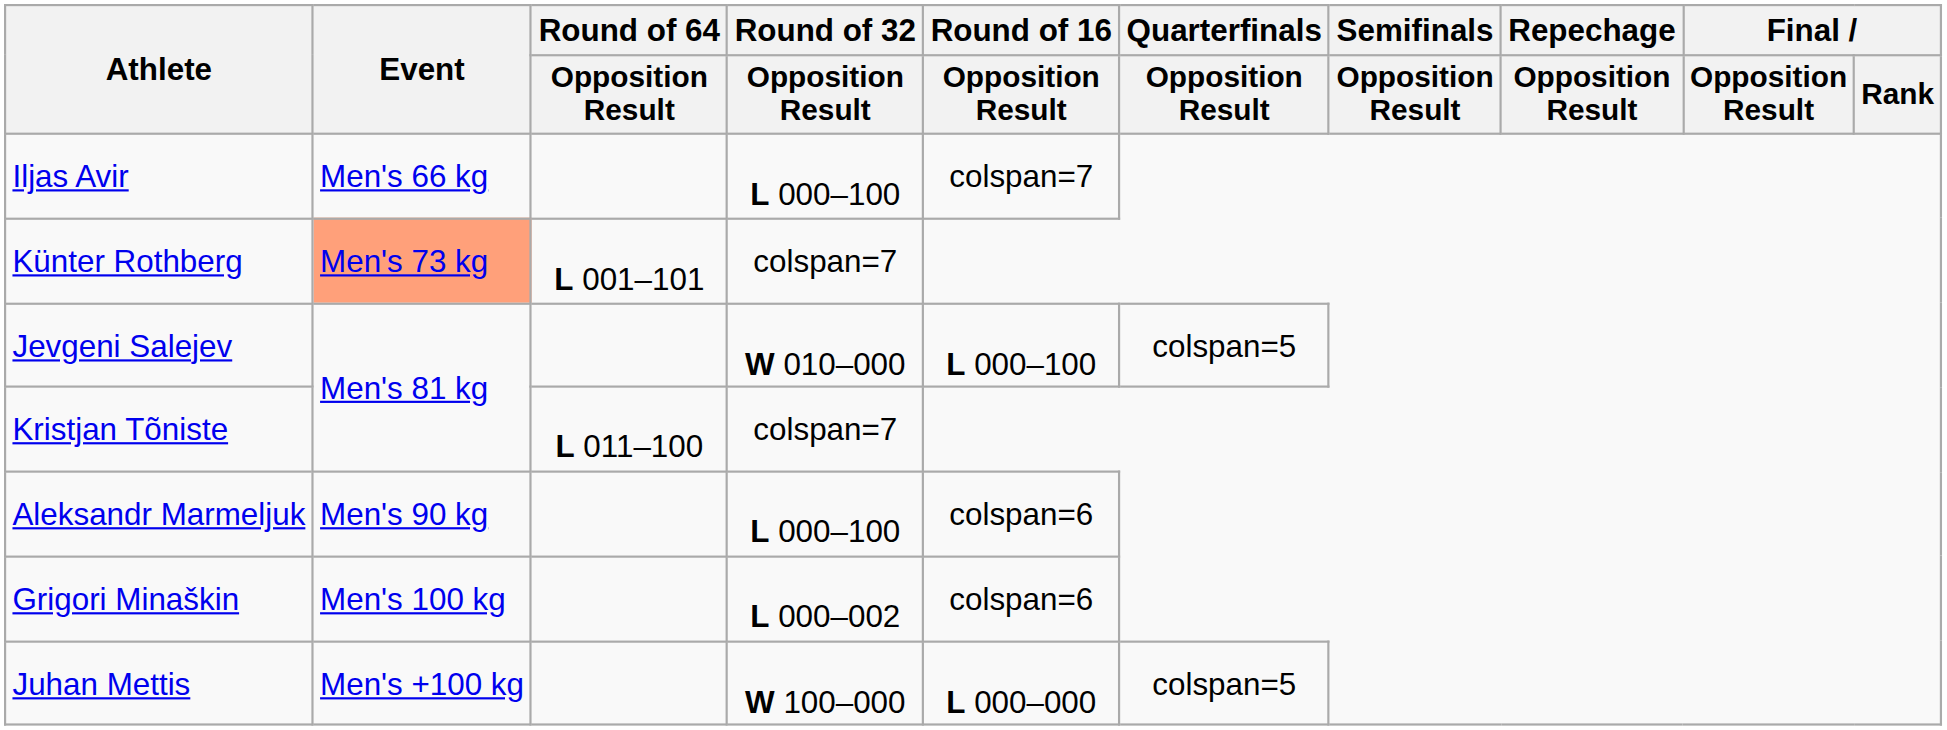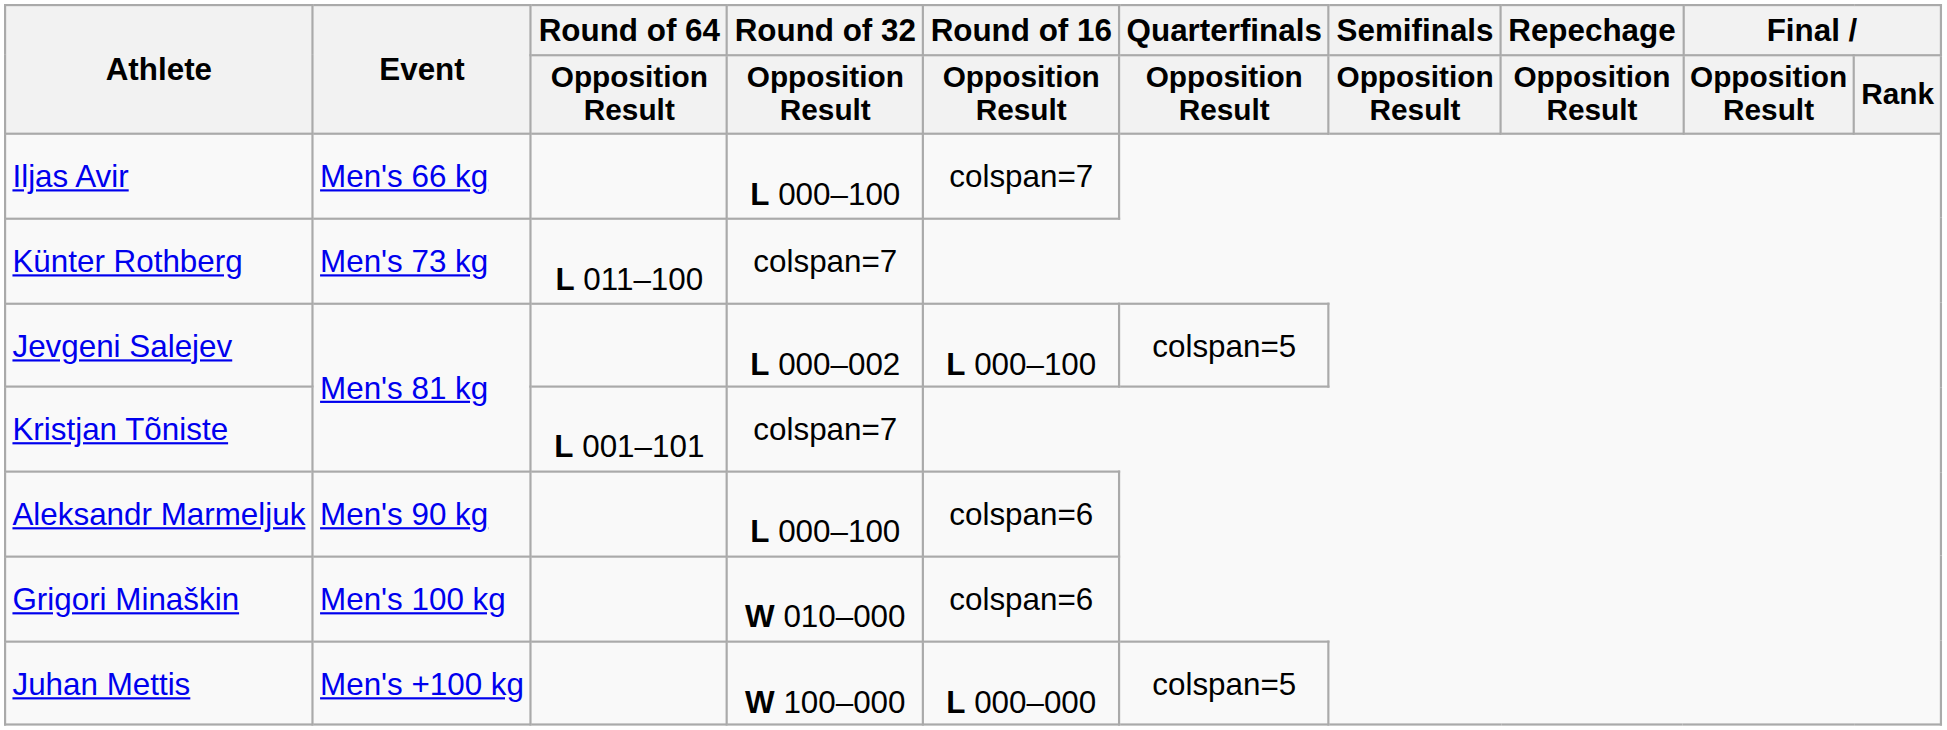(404, 261) lightsalmon background -> (404, 261) no background
(629, 279) L 001–101 -> (629, 279) L 011–100
(825, 363) W 010–000 -> (825, 363) L 000–002
(629, 448) L 011–100 -> (629, 448) L 001–101
(825, 617) L 000–002 -> (825, 617) W 010–000
